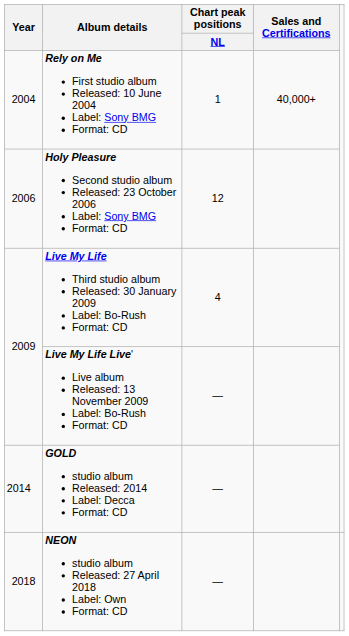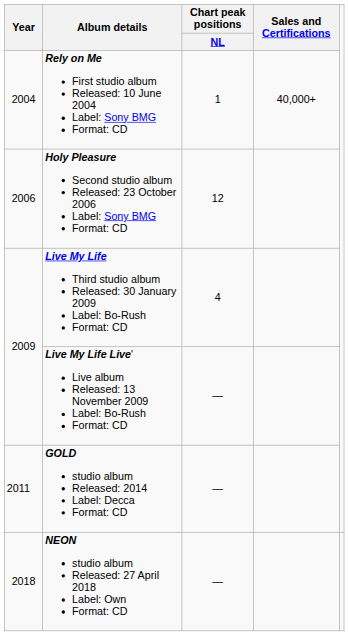(19, 488) 2014 -> (18, 488) 2011
